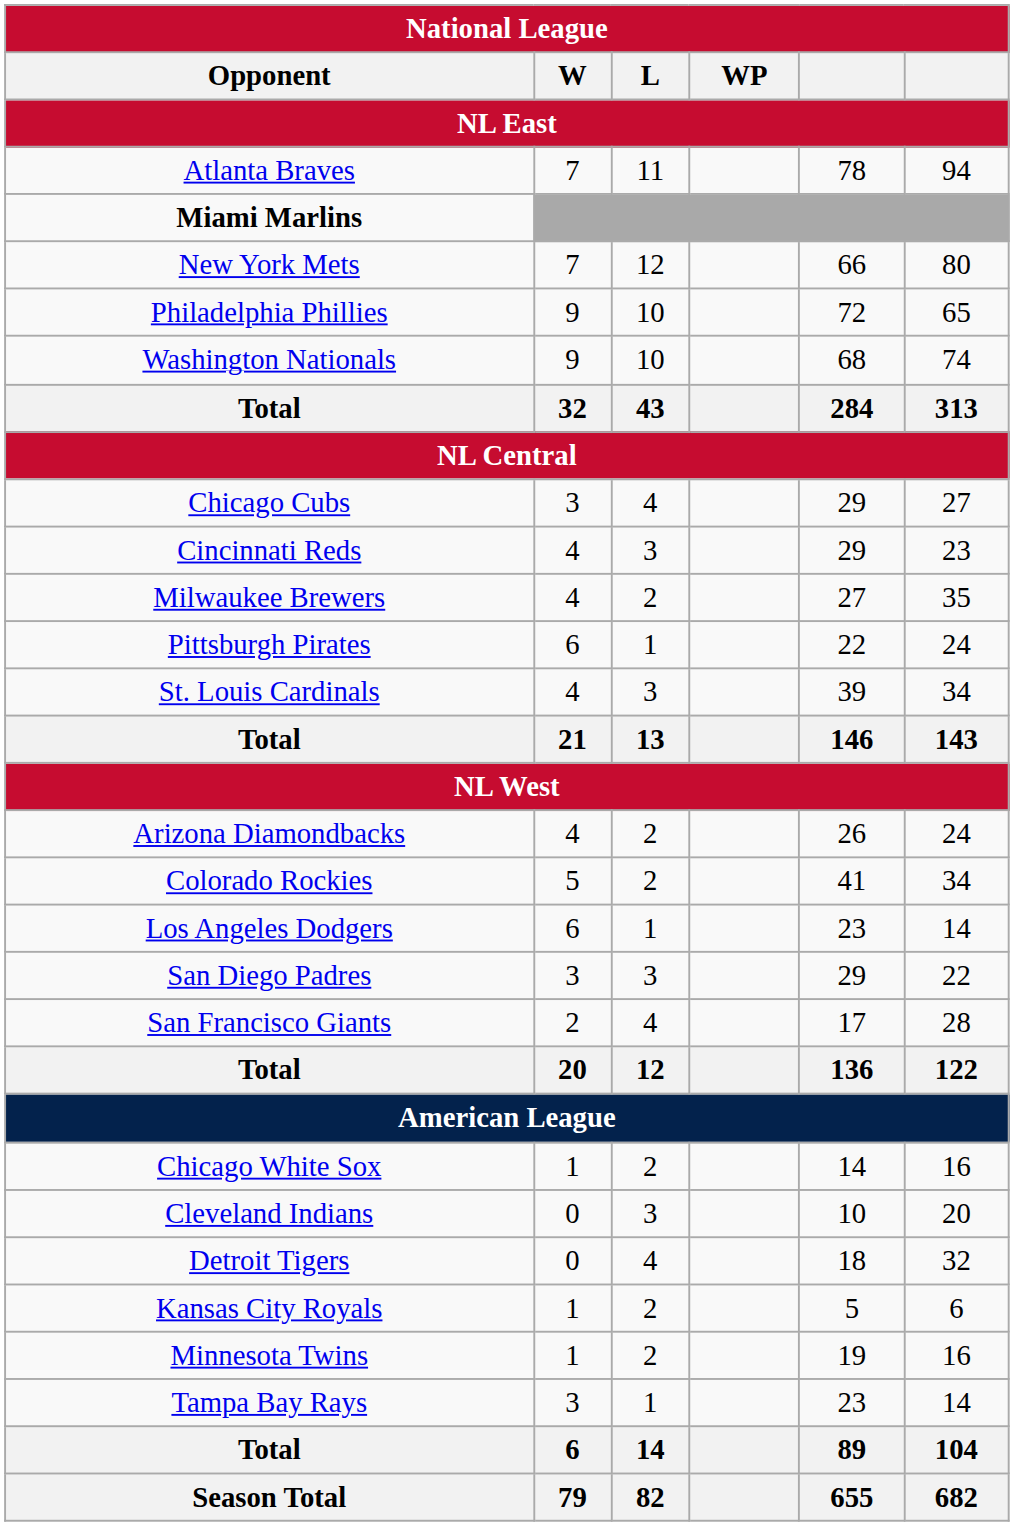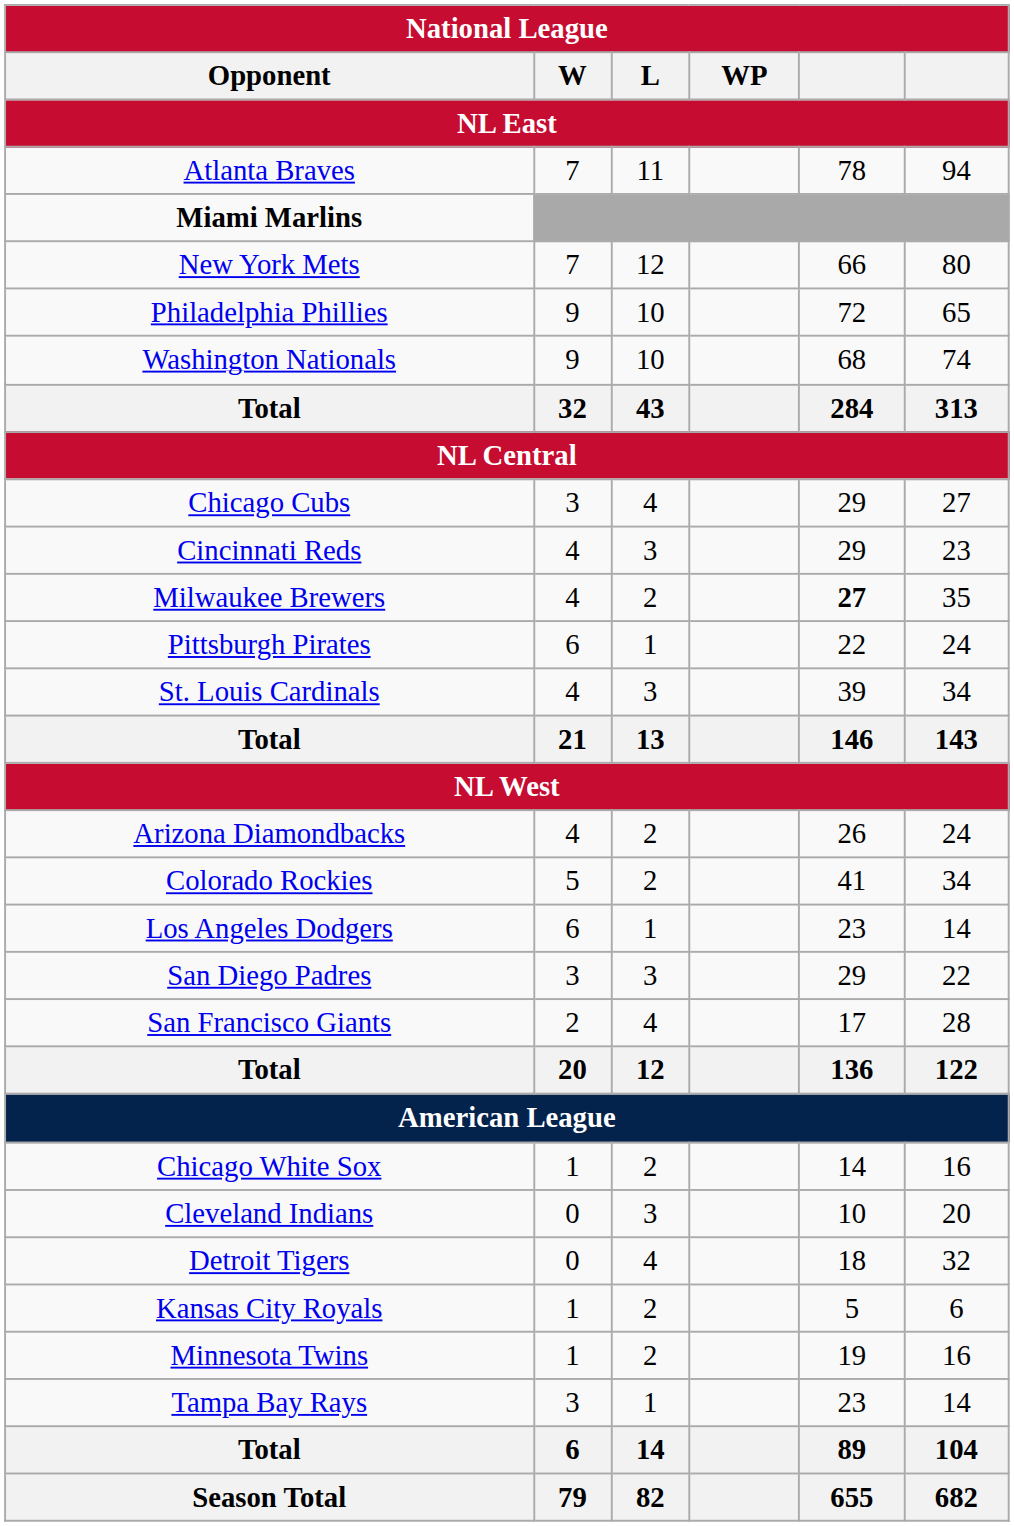(852, 596) normal -> (852, 596) bold
